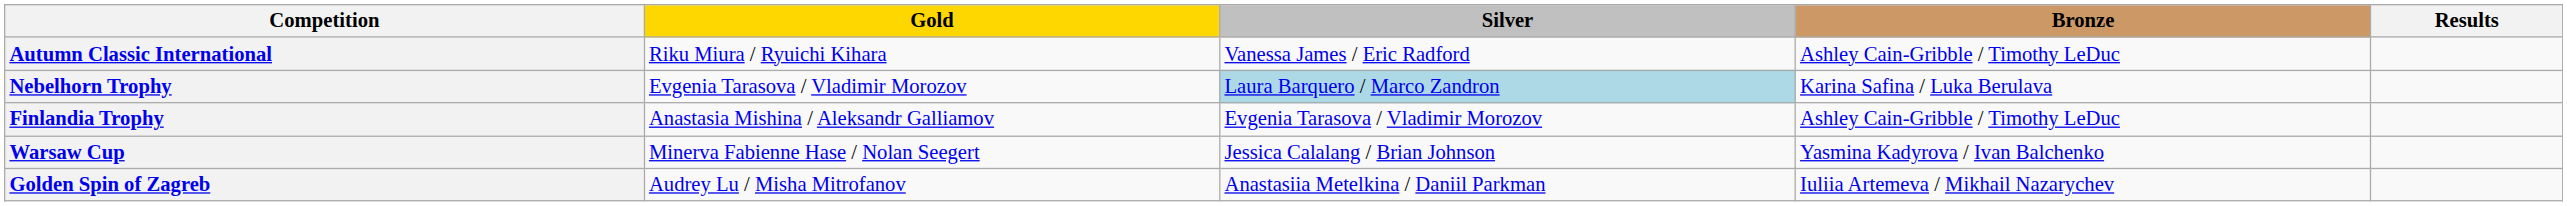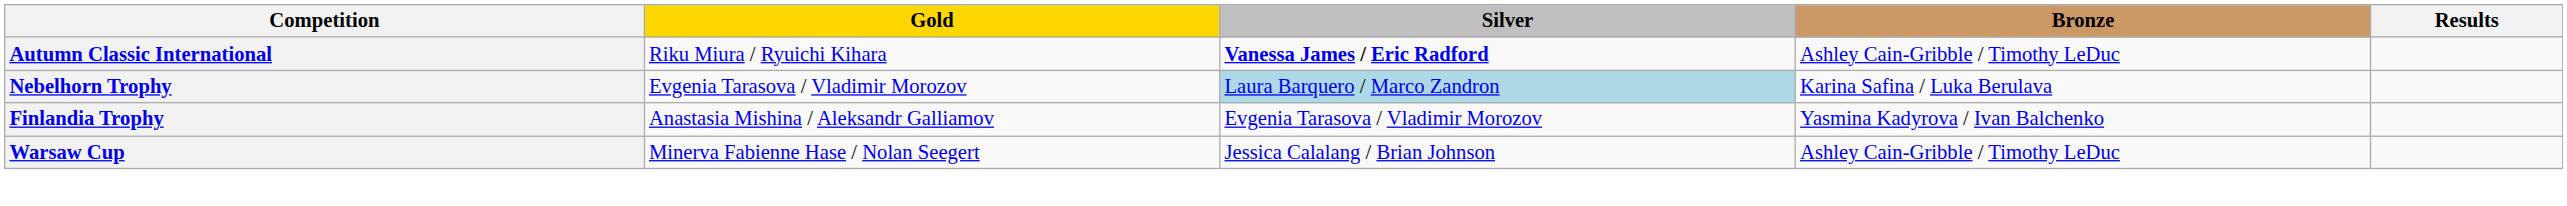(1347, 53) normal -> (1357, 53) bold
(1960, 119) Ashley Cain-Gribble / Timothy LeDuc -> (1952, 119) Yasmina Kadyrova / Ivan Balchenko
(1952, 151) Yasmina Kadyrova / Ivan Balchenko -> (1960, 151) Ashley Cain-Gribble / Timothy LeDuc
- row: (110, 184)
